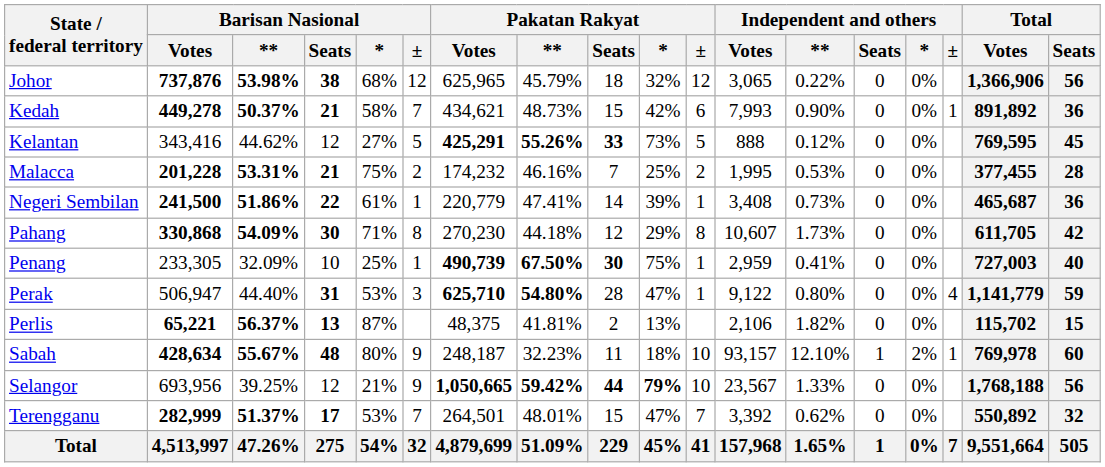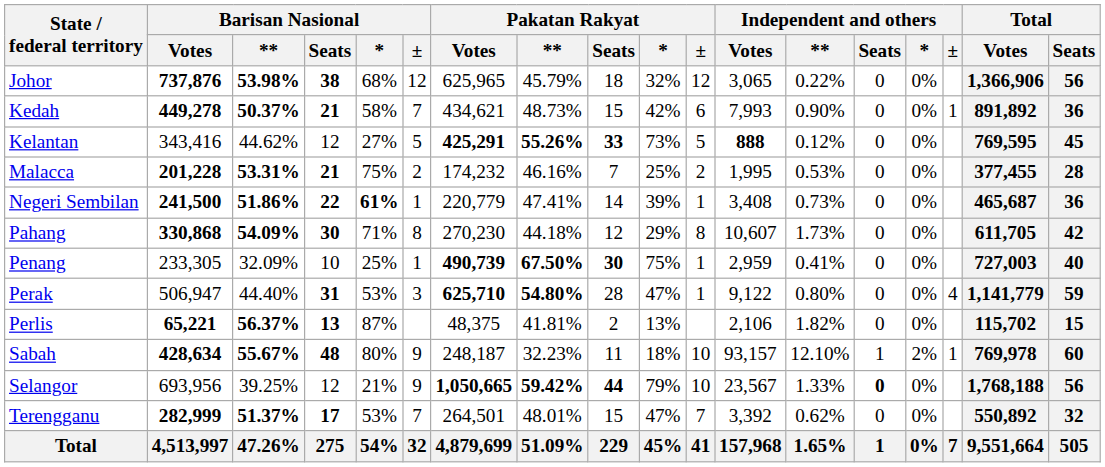(750, 141) normal -> (750, 141) bold
(379, 202) normal -> (379, 202) bold
(663, 385) bold -> (663, 385) normal
(880, 385) normal -> (880, 385) bold
